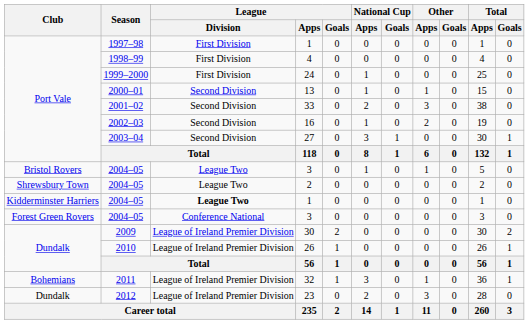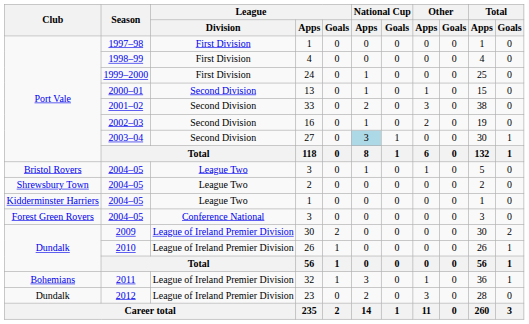(366, 138) no background -> (366, 138) lightblue background
(223, 201) bold -> (223, 201) normal
